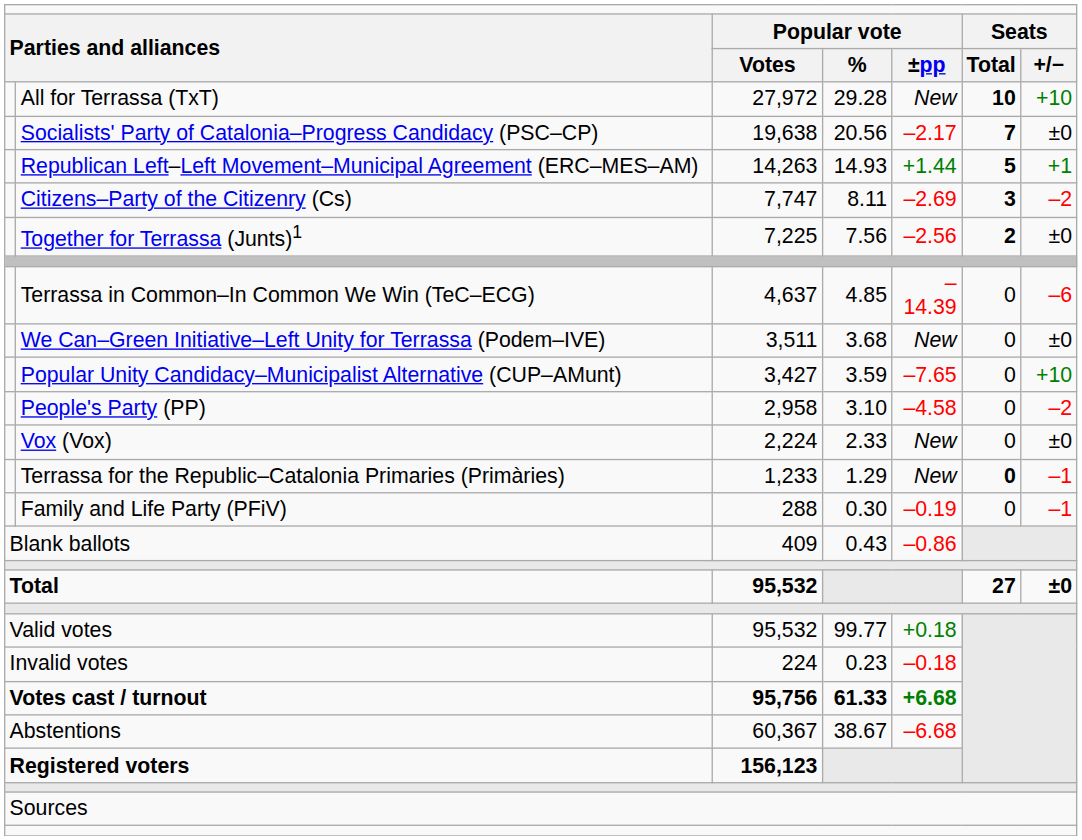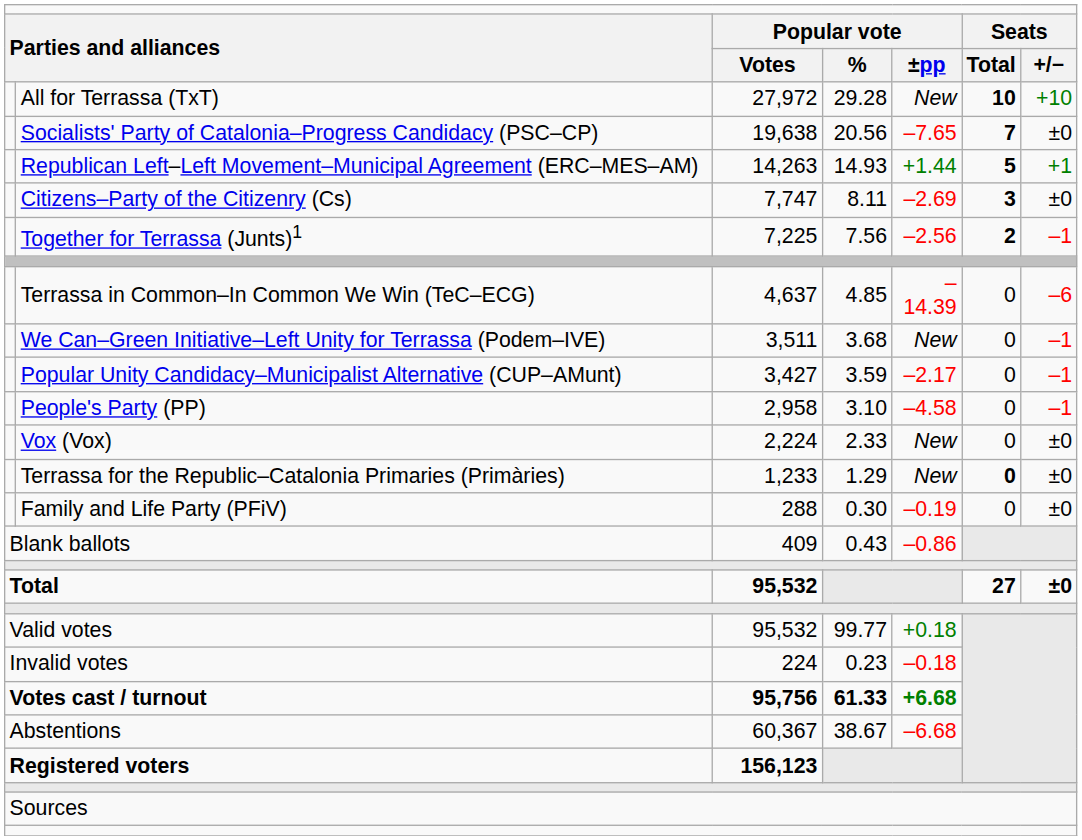(930, 132) –2.17 -> (930, 132) –7.65
(1060, 199) –2 -> (1060, 199) ±0
(1060, 236) ±0 -> (1060, 236) –1
(1060, 340) ±0 -> (1060, 340) –1
(930, 374) –7.65 -> (930, 374) –2.17
(1054, 374) +10 -> (1060, 374) –1
(1060, 408) –2 -> (1060, 408) –1
(1060, 475) –1 -> (1060, 475) ±0
(1060, 509) –1 -> (1060, 509) ±0
